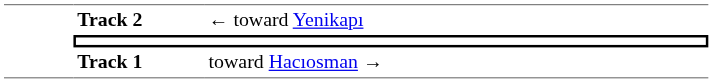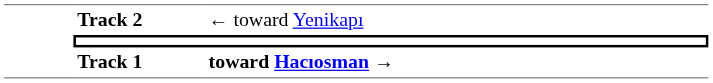(296, 62) normal -> (301, 62) bold
